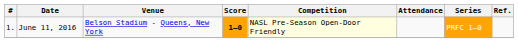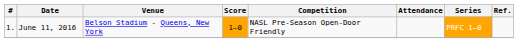(235, 27) bold -> (235, 27) normal
(305, 27) lightyellow background -> (305, 27) no background
